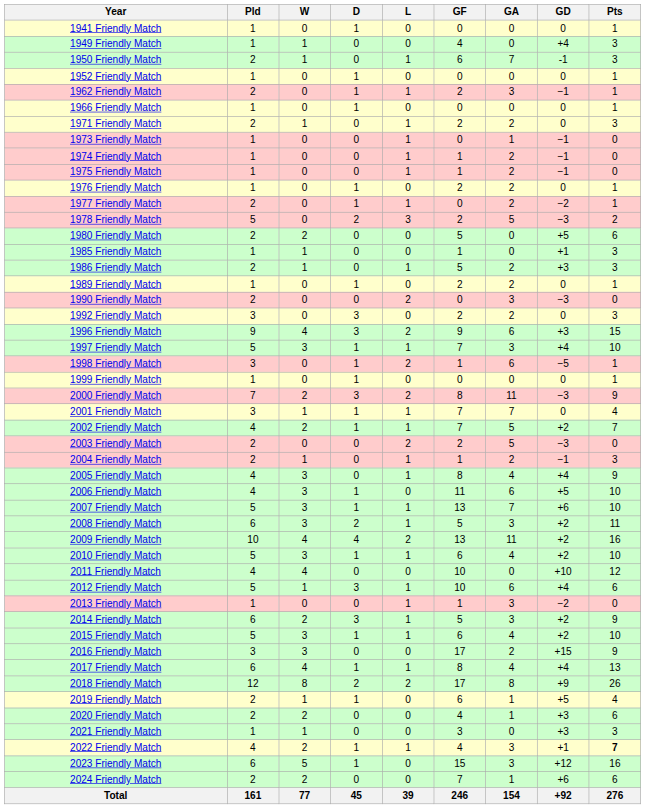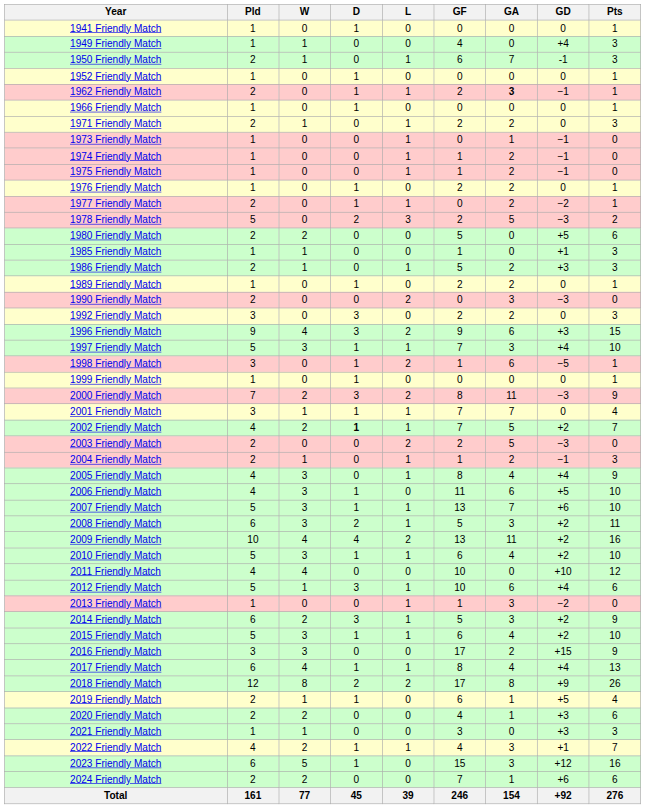(511, 92) normal -> (511, 92) bold
(356, 428) normal -> (356, 428) bold
(615, 747) bold -> (615, 747) normal
